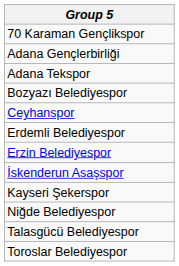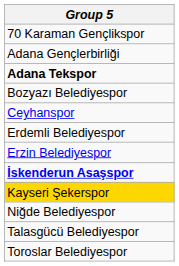(49, 74) normal -> (52, 74) bold
(65, 172) normal -> (70, 172) bold
(58, 192) no background -> (58, 192) gold background
